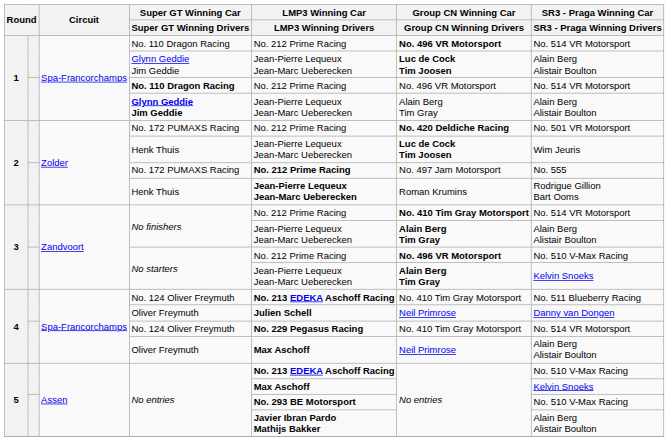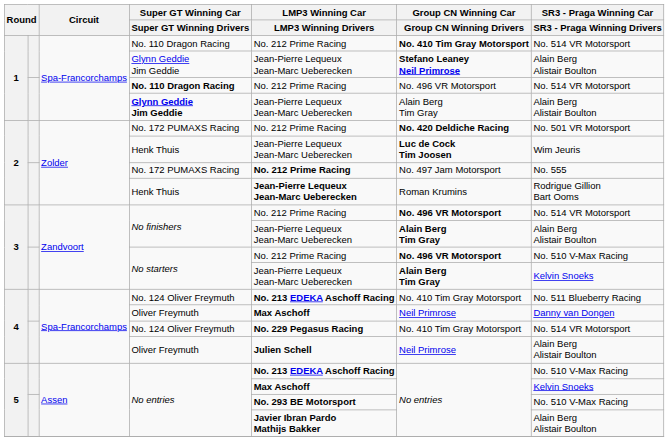(450, 43) No. 496 VR Motorsport -> (464, 43) No. 410 Tim Gray Motorsport
(427, 64) Luc de Cock Tim Joosen -> (434, 64) Stefano Leaney Neil Primrose
(464, 212) No. 410 Tim Gray Motorsport -> (450, 212) No. 496 VR Motorsport
(283, 313) Julien Schell -> (282, 313) Max Aschoff
(282, 349) Max Aschoff -> (283, 349) Julien Schell
